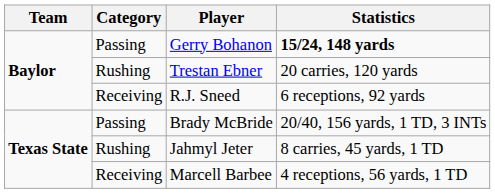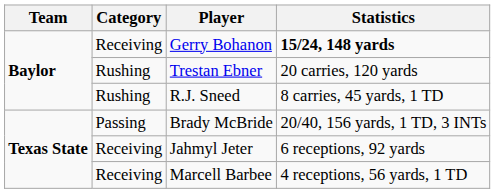(121, 44) Passing -> (129, 44) Receiving
(129, 96) Receiving -> (123, 96) Rushing
(353, 96) 6 receptions, 92 yards -> (362, 96) 8 carries, 45 yards, 1 TD
(123, 148) Rushing -> (129, 148) Receiving
(362, 148) 8 carries, 45 yards, 1 TD -> (353, 148) 6 receptions, 92 yards
